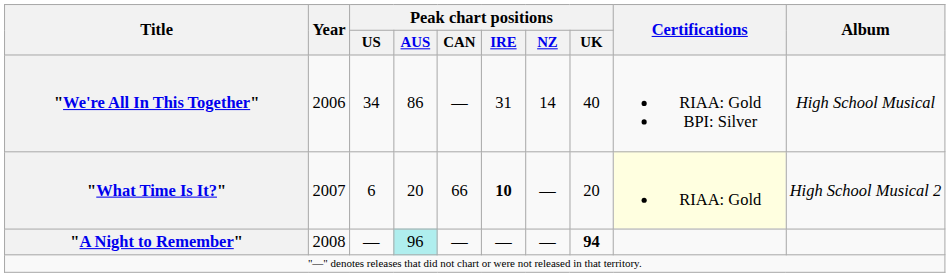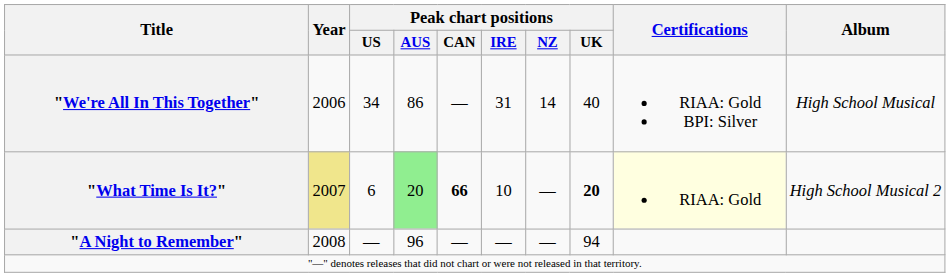(329, 190) no background -> (329, 190) khaki background
(415, 190) no background -> (415, 190) lightgreen background
(459, 190) normal -> (459, 190) bold
(503, 190) bold -> (503, 190) normal
(591, 190) normal -> (591, 190) bold
(415, 241) paleturquoise background -> (415, 241) no background
(591, 241) bold -> (591, 241) normal
